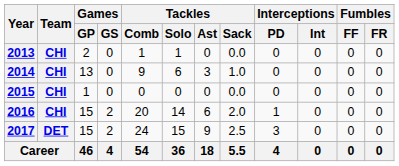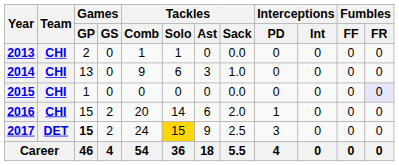(379, 92) no background -> (379, 92) lavender background
(86, 131) normal -> (86, 131) bold
(178, 131) no background -> (178, 131) gold background
